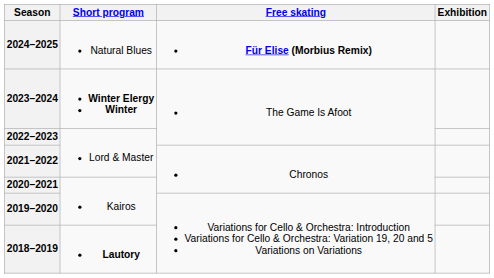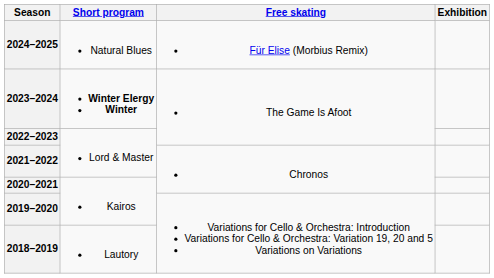(296, 50) bold -> (296, 50) normal
(108, 255) bold -> (108, 255) normal
